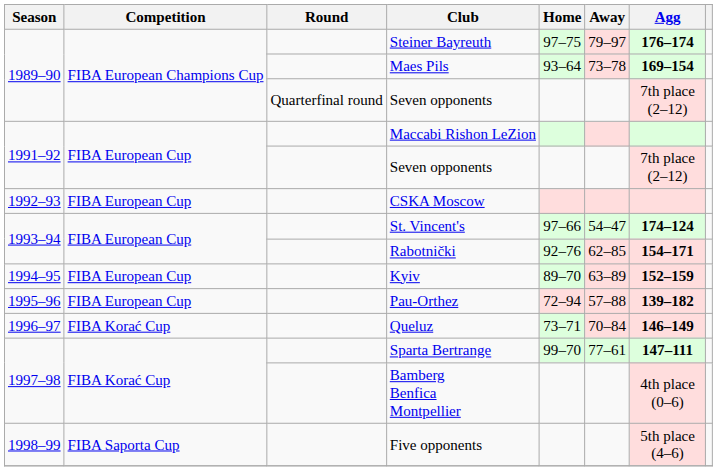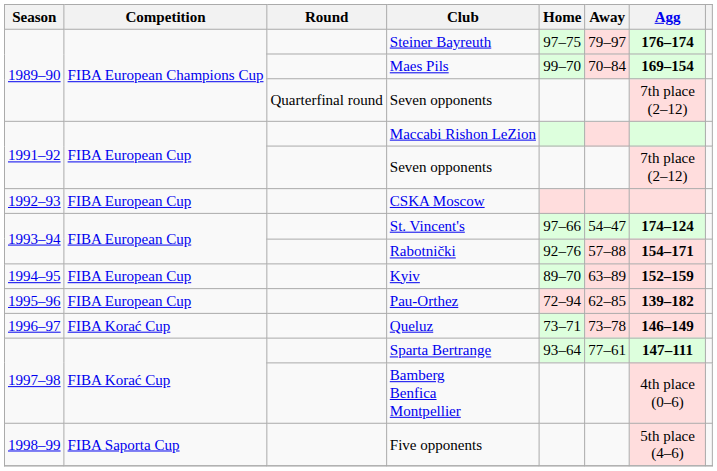(562, 66) 93–64 -> (562, 66) 99–70
(607, 66) 73–78 -> (607, 66) 70–84
(607, 251) 62–85 -> (607, 251) 57–88
(607, 300) 57–88 -> (607, 300) 62–85
(607, 325) 70–84 -> (607, 325) 73–78
(562, 350) 99–70 -> (562, 350) 93–64
